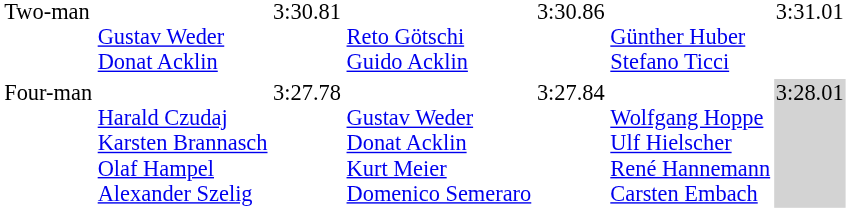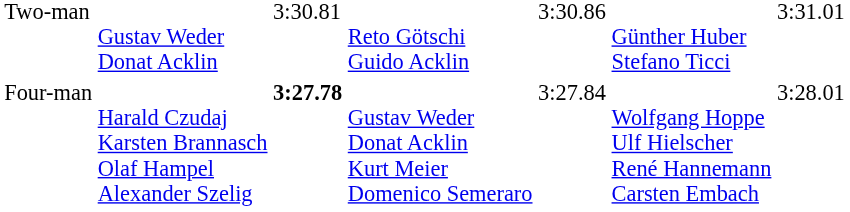(307, 92) normal -> (308, 92) bold
(810, 92) lightgrey background -> (811, 92) no background
